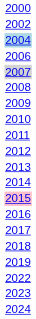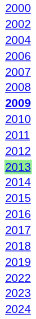(18, 40) lightblue background -> (18, 40) no background
(18, 72) lightgrey background -> (18, 72) no background
(18, 103) normal -> (18, 103) bold
(18, 167) no background -> (18, 167) lightgreen background
(18, 198) pink background -> (18, 198) no background
